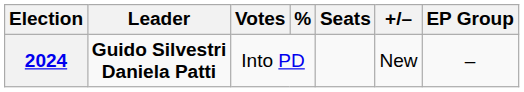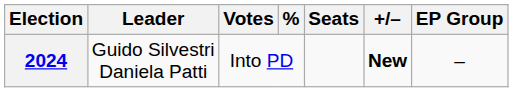(159, 60) bold -> (153, 60) normal
(399, 60) normal -> (387, 60) bold
